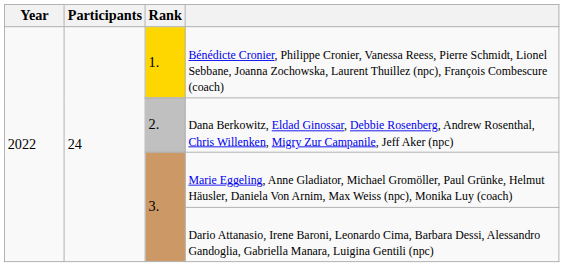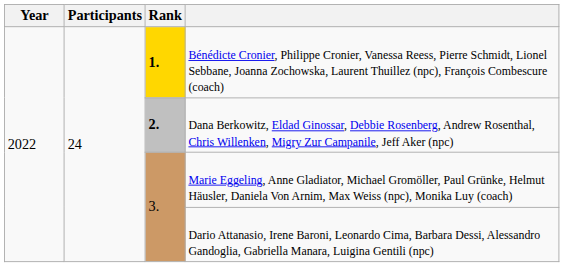(154, 62) normal -> (154, 62) bold
(154, 125) normal -> (154, 125) bold
